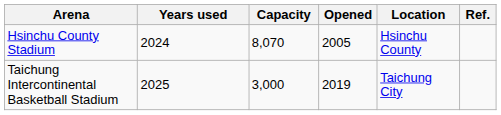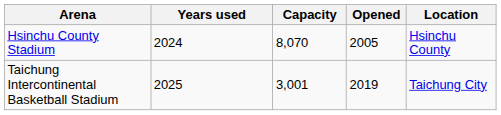- column: (478, 14)
(268, 85) 3,000 -> (292, 85) 3,001
